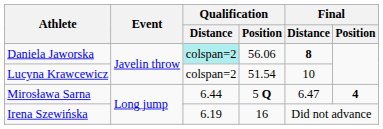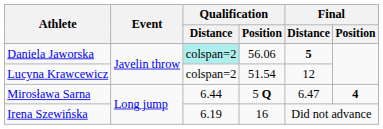(309, 54) 8 -> (309, 54) 5
(309, 74) 10 -> (309, 74) 12
